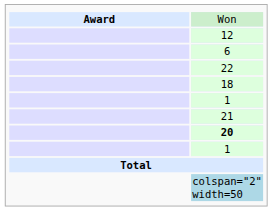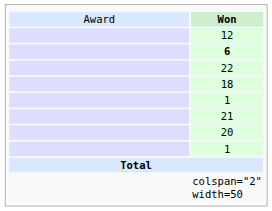(99, 20) bold -> (99, 20) normal
(227, 20) normal -> (227, 20) bold
(227, 52) normal -> (227, 52) bold
(227, 133) bold -> (227, 133) normal
(227, 188) lightblue background -> (227, 188) no background
